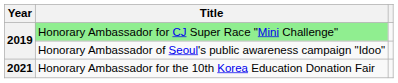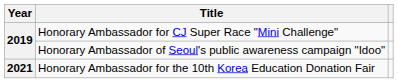(188, 31) lightgreen background -> (188, 31) no background
